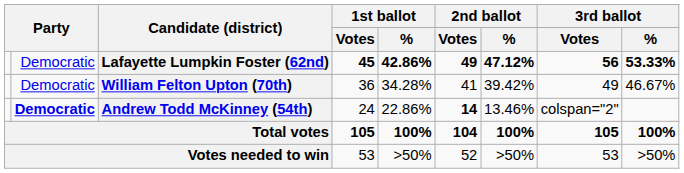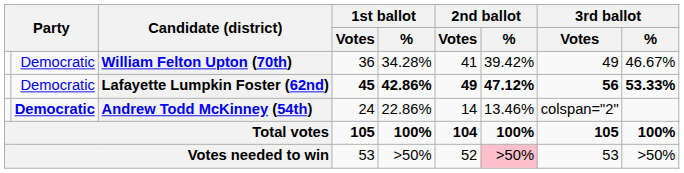rows swapped: (215, 62) <-> (197, 86)
(469, 109) bold -> (469, 109) normal
(515, 156) no background -> (515, 156) pink background
